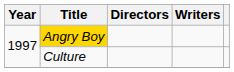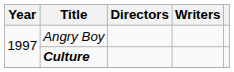(74, 36) gold background -> (74, 36) no background
(65, 57) normal -> (66, 57) bold
